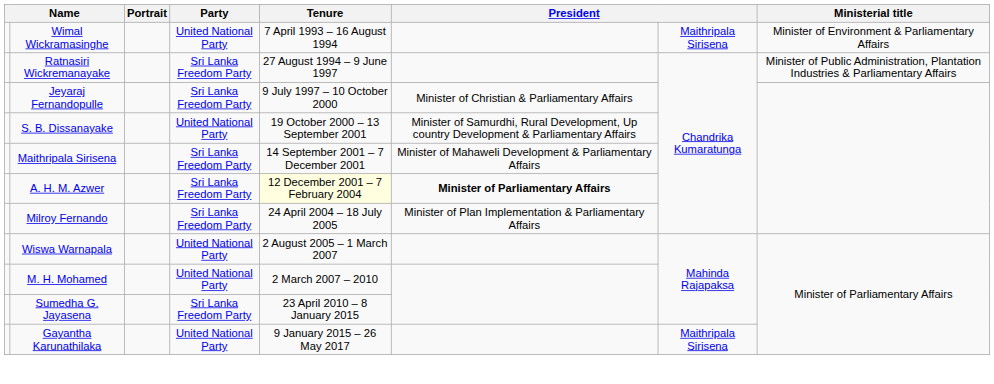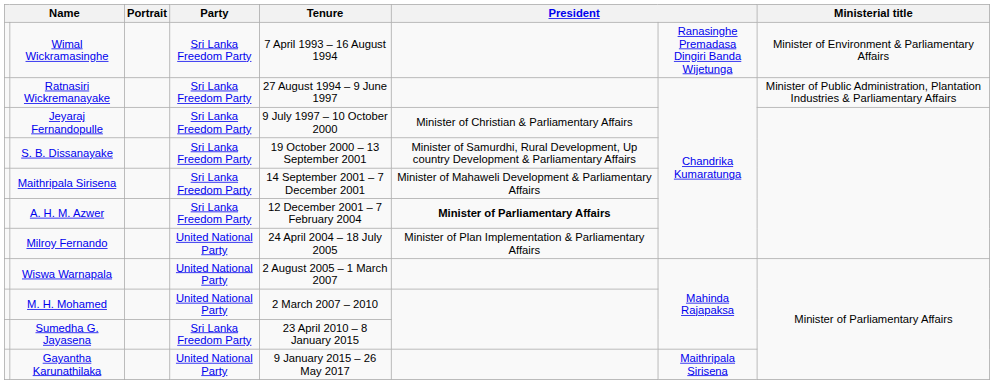(214, 38) United National Party -> (214, 50) Sri Lanka Freedom Party
(708, 38) Maithripala Sirisena -> (708, 50) Ranasinghe Premadasa Dingiri Banda Wijetunga
(214, 128) United National Party -> (214, 153) Sri Lanka Freedom Party
(325, 189) lightyellow background -> (325, 214) no background
(214, 219) Sri Lanka Freedom Party -> (214, 244) United National Party
